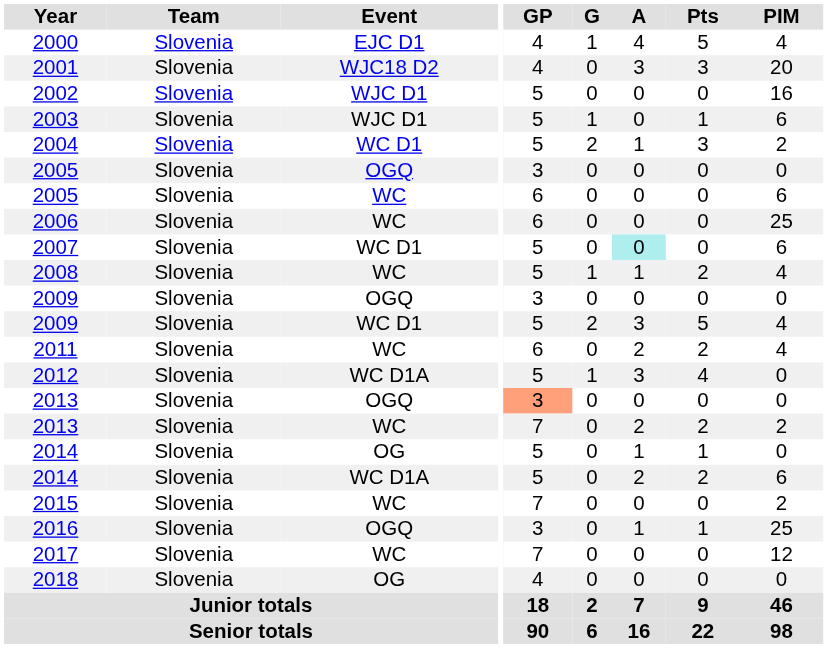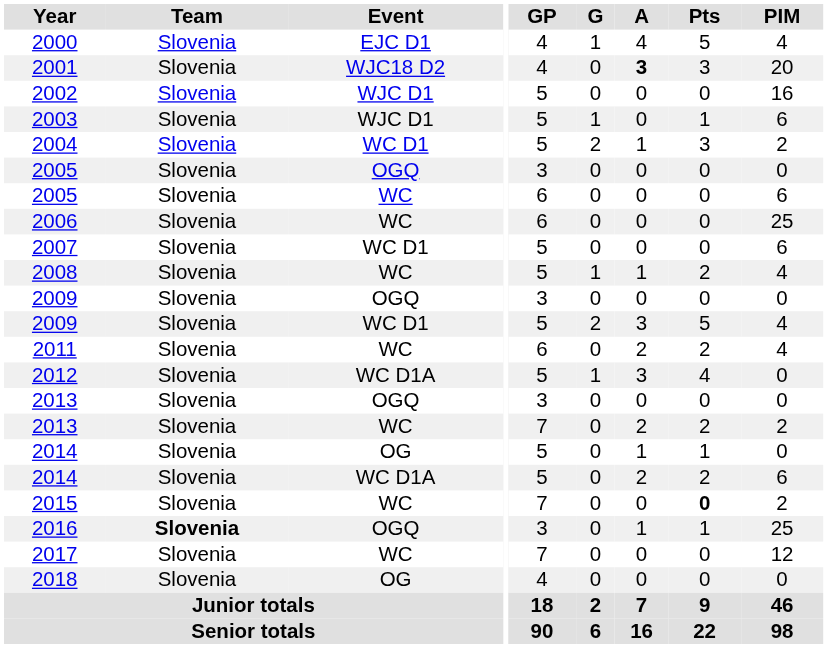(639, 67) normal -> (642, 67) bold
(639, 247) paleturquoise background -> (642, 247) no background
(538, 400) lightsalmon background -> (542, 400) no background
(703, 503) normal -> (705, 503) bold
(194, 528) normal -> (197, 528) bold
